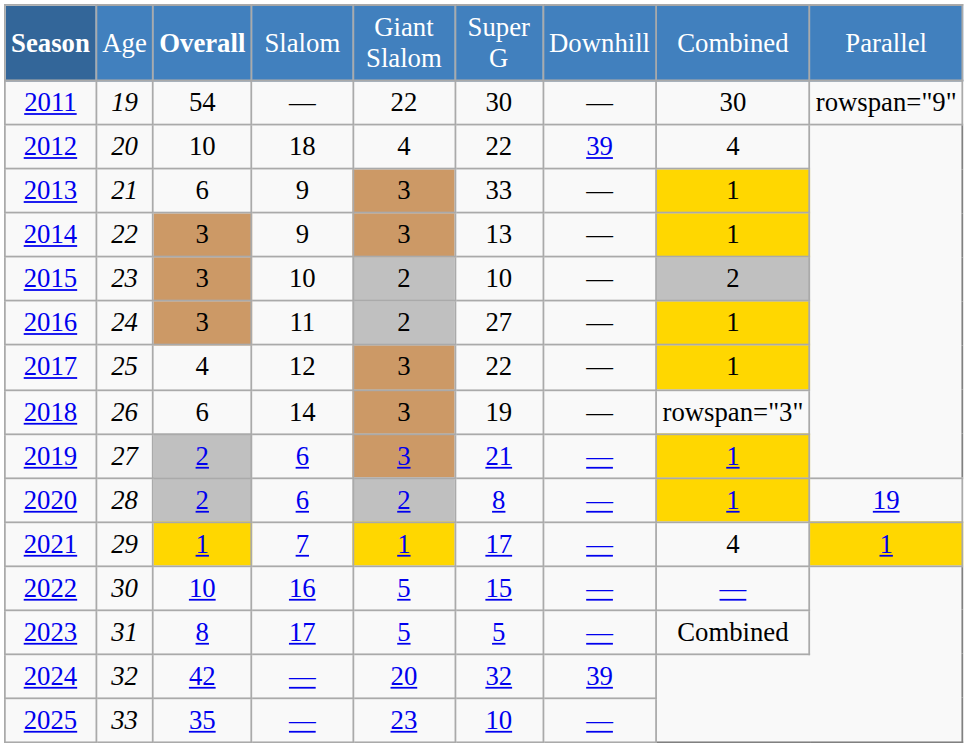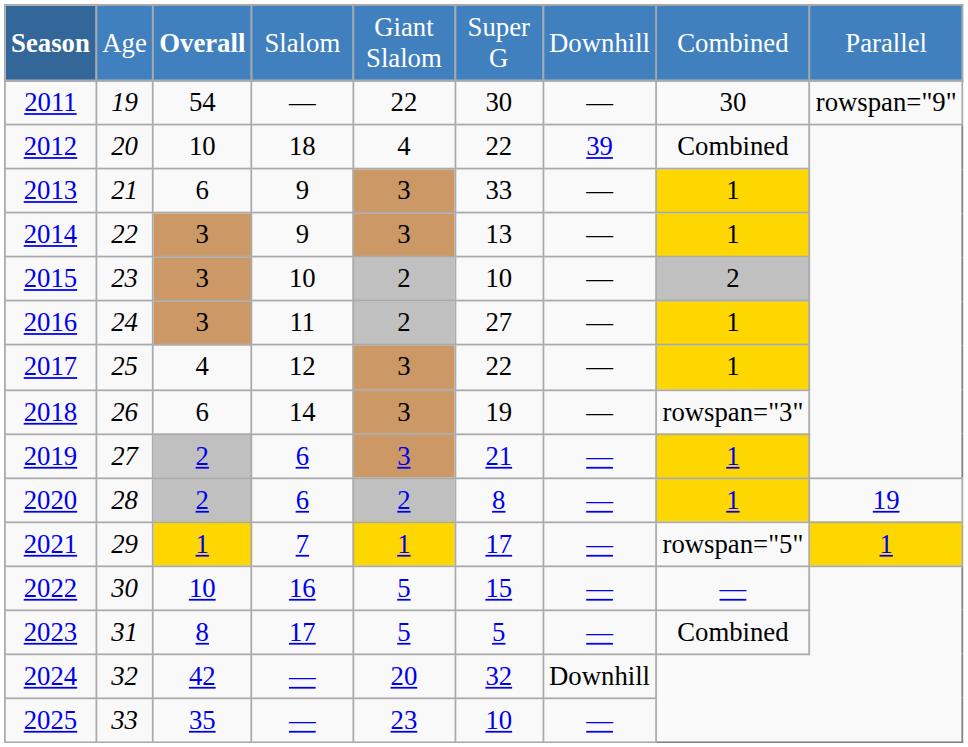(733, 146) 4 -> (733, 146) Combined
(733, 543) 4 -> (733, 543) rowspan="5"
(600, 675) 39 -> (600, 675) Downhill
